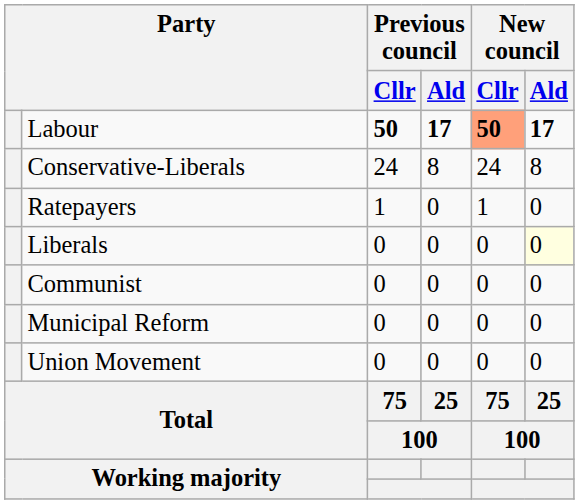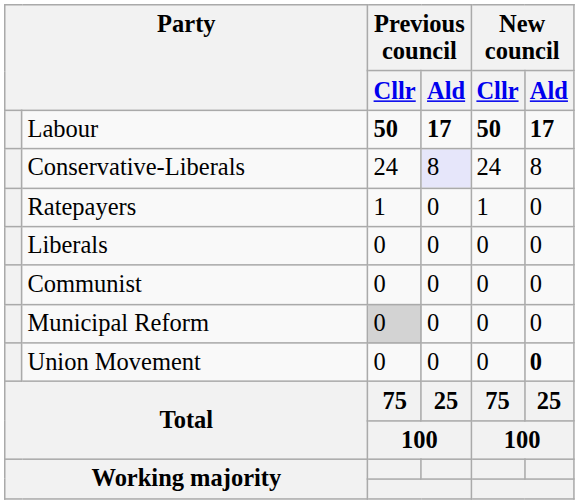(489, 129) lightsalmon background -> (489, 129) no background
(433, 167) no background -> (433, 167) lavender background
(536, 245) lightyellow background -> (536, 245) no background
(380, 323) no background -> (380, 323) lightgrey background
(536, 362) normal -> (536, 362) bold
